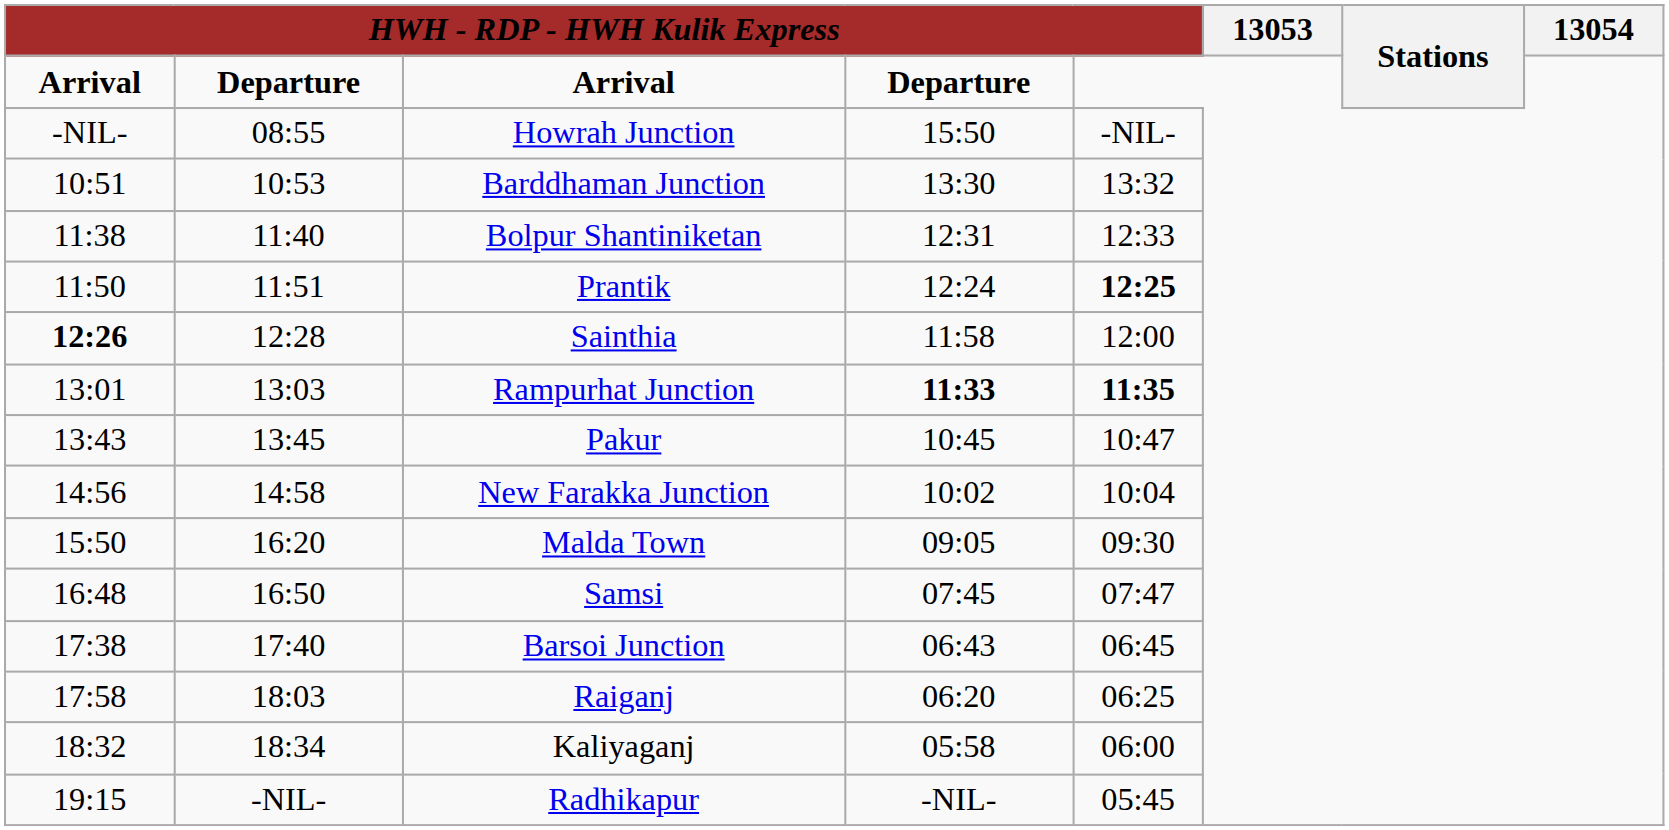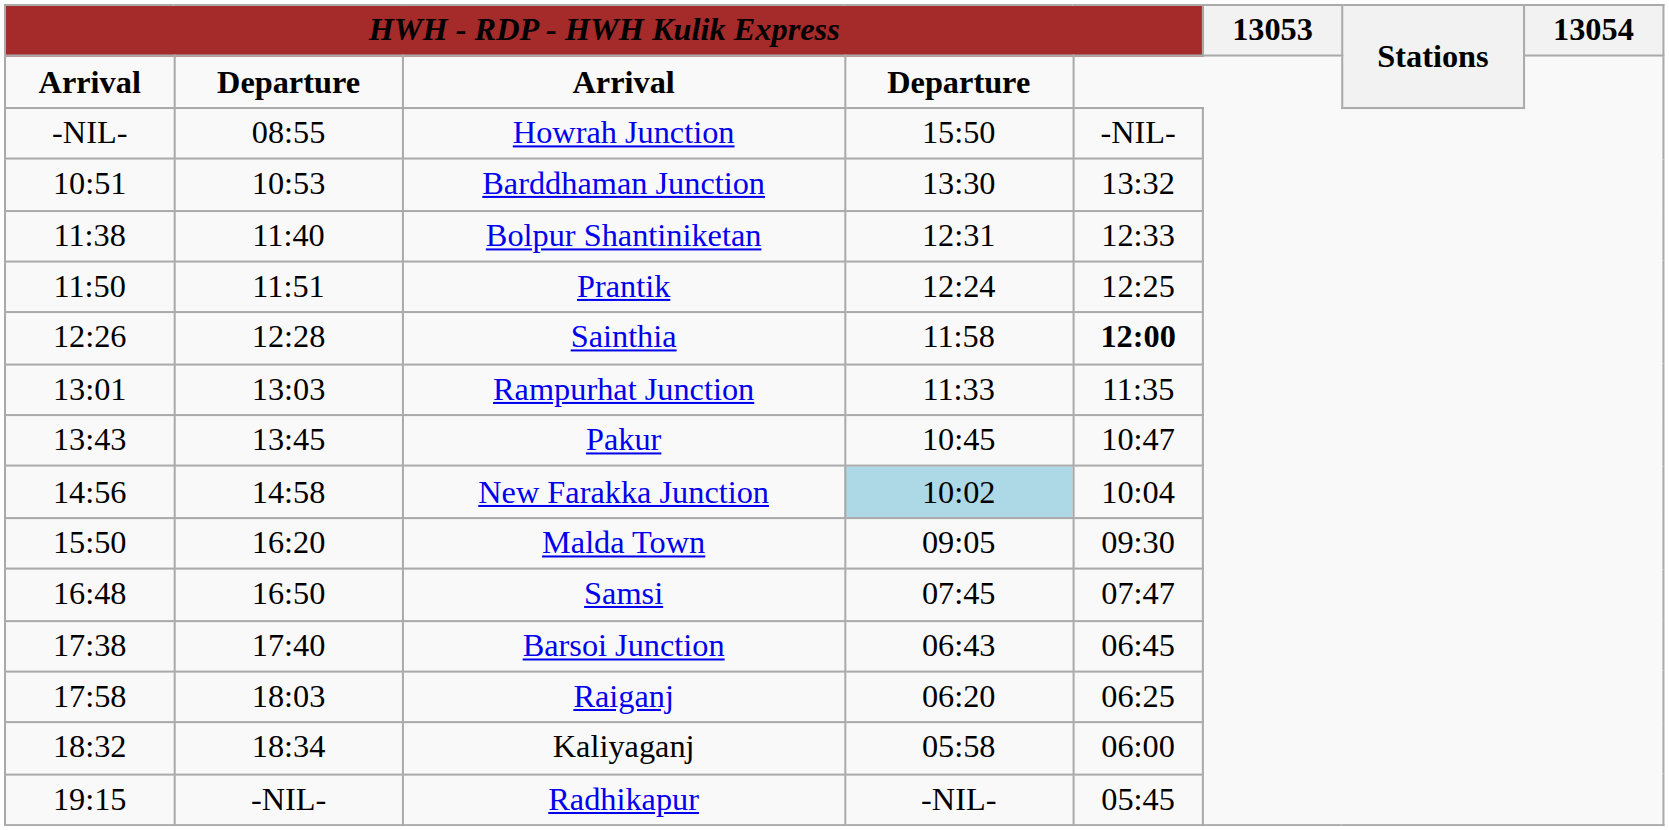(1138, 286) bold -> (1138, 286) normal
(90, 337) bold -> (90, 337) normal
(1138, 337) normal -> (1138, 337) bold
(959, 388) bold -> (959, 388) normal
(1138, 388) bold -> (1138, 388) normal
(959, 491) no background -> (959, 491) lightblue background
